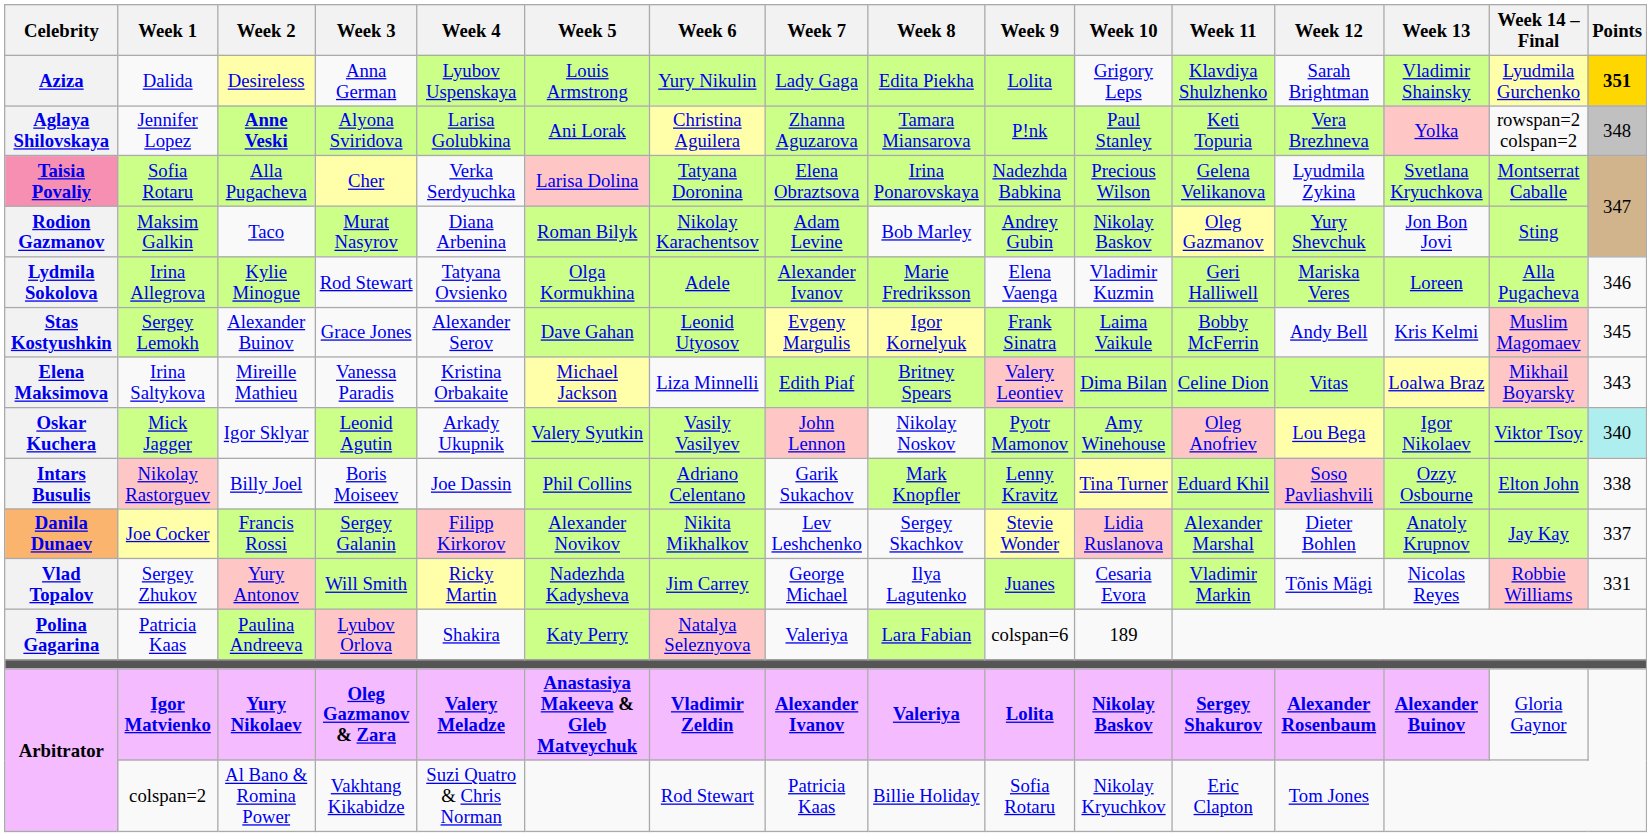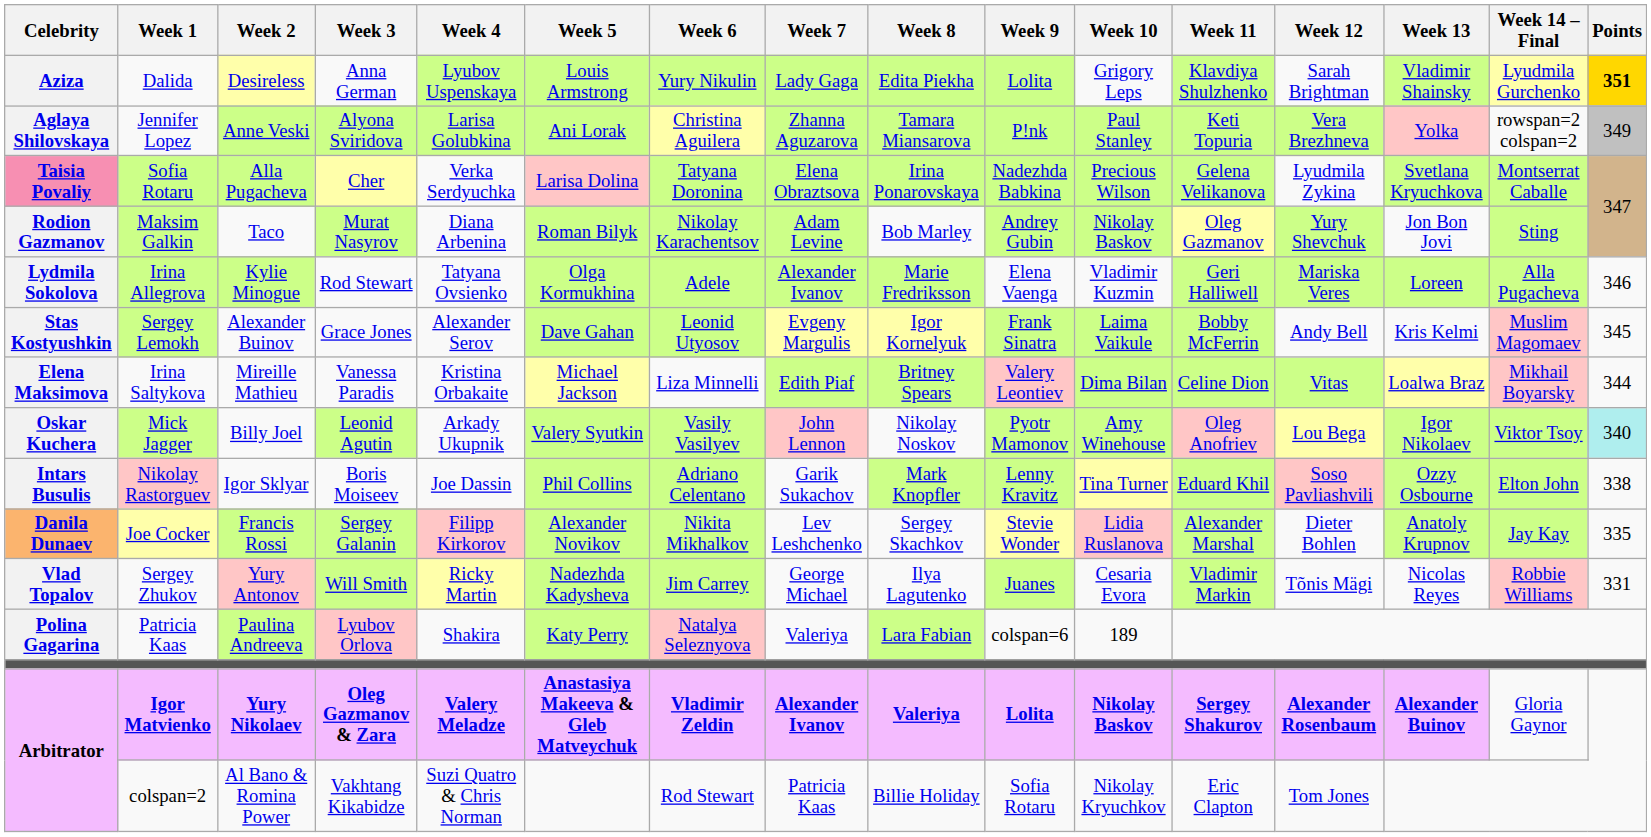(266, 131) bold -> (266, 131) normal
(1617, 131) 348 -> (1617, 131) 349
(1617, 383) 343 -> (1617, 383) 344
(266, 433) Igor Sklyar -> (266, 433) Billy Joel
(266, 484) Billy Joel -> (266, 484) Igor Sklyar
(1617, 534) 337 -> (1617, 534) 335
